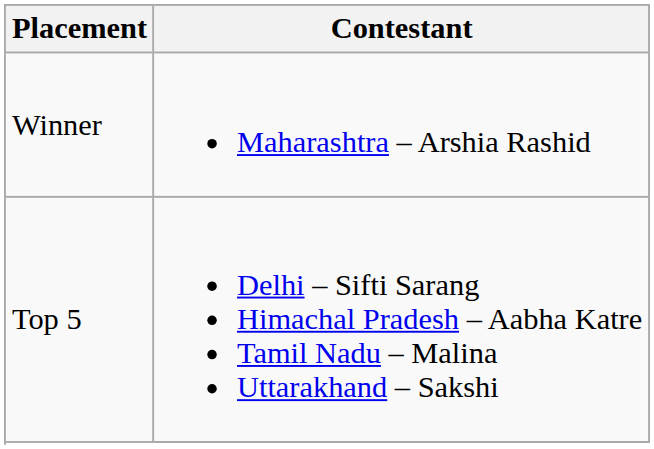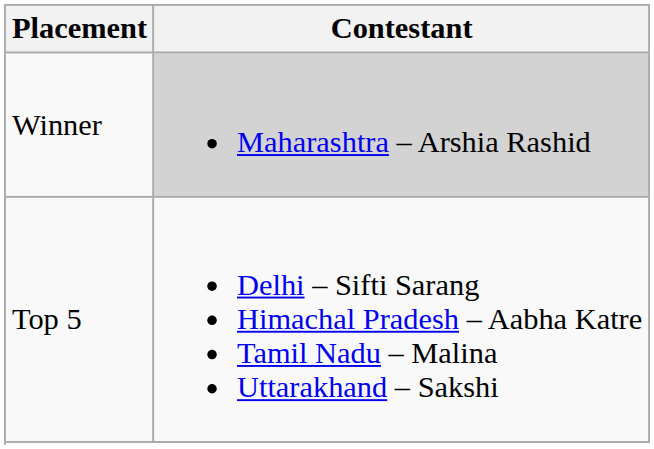(402, 142) no background -> (402, 142) lightgrey background
